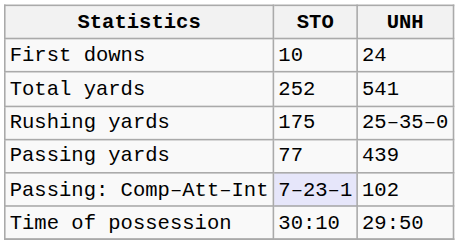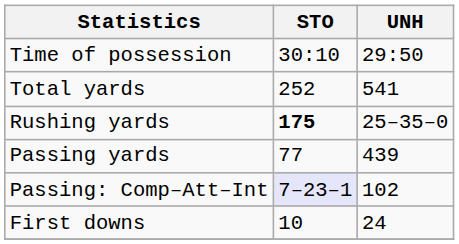rows swapped: (77, 56) <-> (121, 223)
(297, 122) normal -> (297, 122) bold
